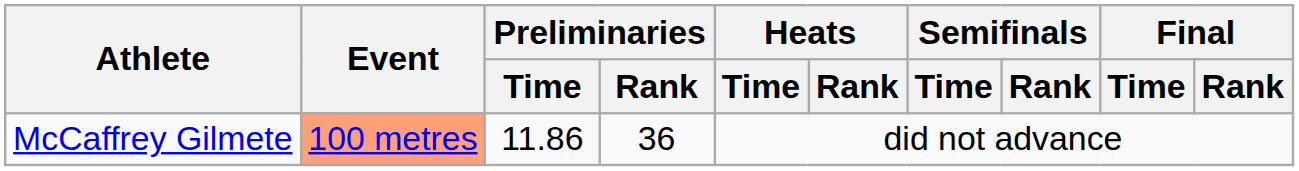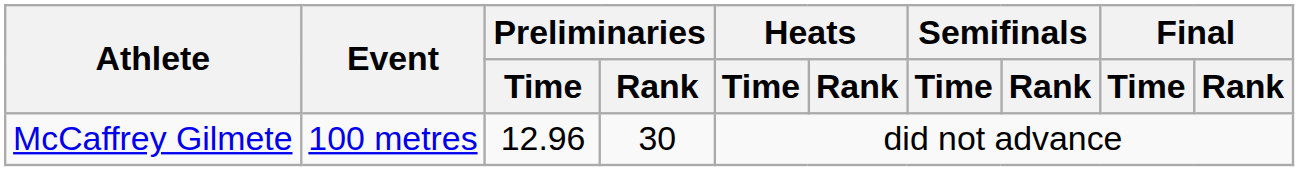(393, 139) lightsalmon background -> (393, 139) no background
(542, 139) 11.86 -> (543, 139) 12.96
(657, 139) 36 -> (657, 139) 30
